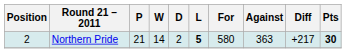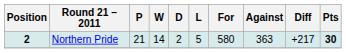(27, 39) normal -> (27, 39) bold
(199, 39) bold -> (199, 39) normal
